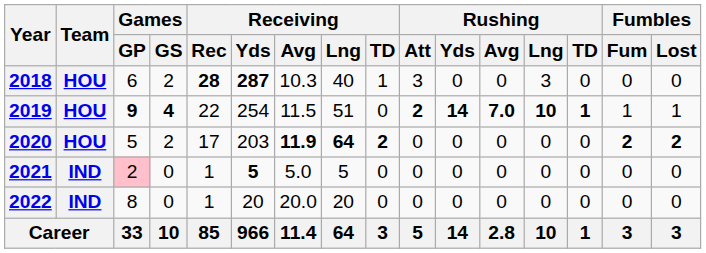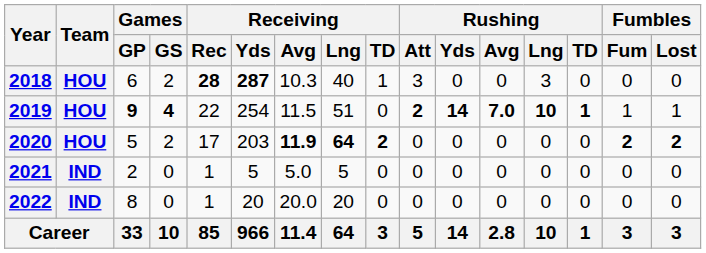(132, 171) pink background -> (132, 171) no background
(253, 171) bold -> (253, 171) normal
